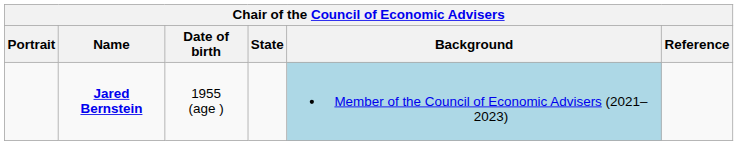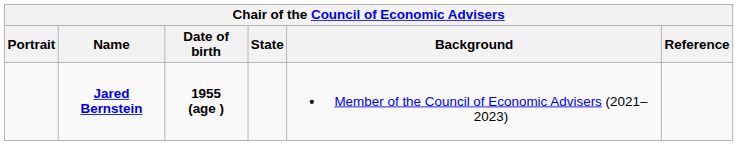(206, 101) normal -> (206, 101) bold
(474, 109) lightblue background -> (474, 109) no background
